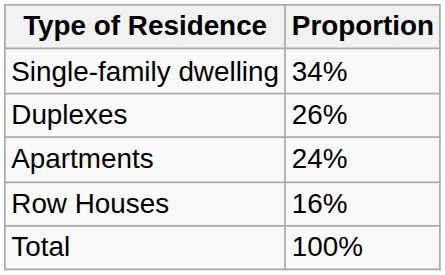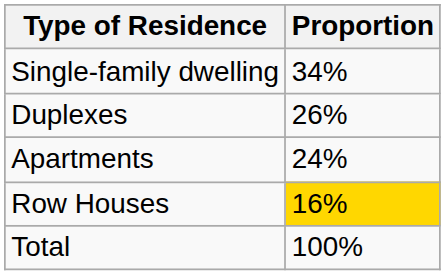(320, 203) no background -> (320, 203) gold background
